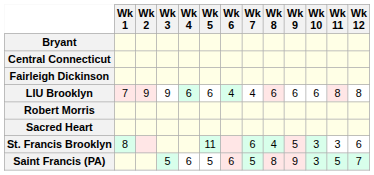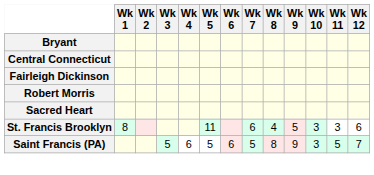- row: (59, 94)
